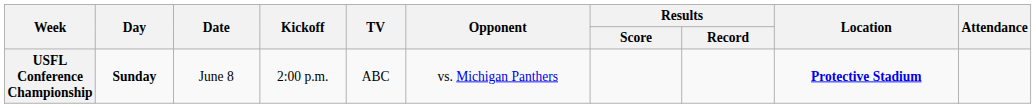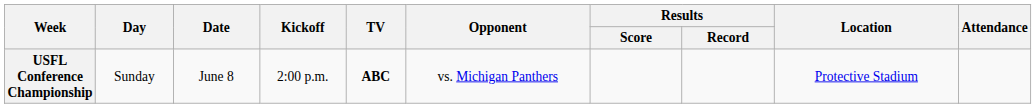(134, 76) bold -> (134, 76) normal
(376, 76) normal -> (376, 76) bold
(866, 76) bold -> (866, 76) normal
